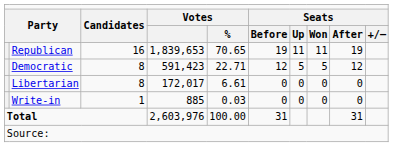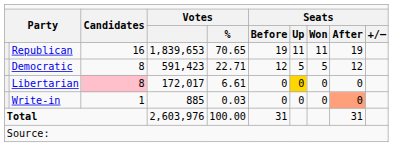(142, 84) no background -> (142, 84) pink background
(301, 84) no background -> (301, 84) gold background
(360, 100) no background -> (360, 100) lightsalmon background
